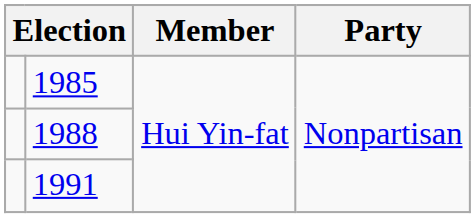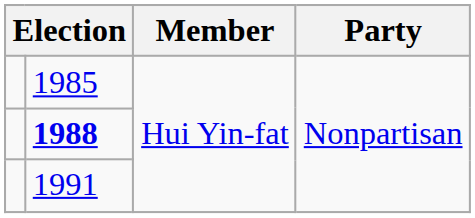(65, 133) normal -> (65, 133) bold
